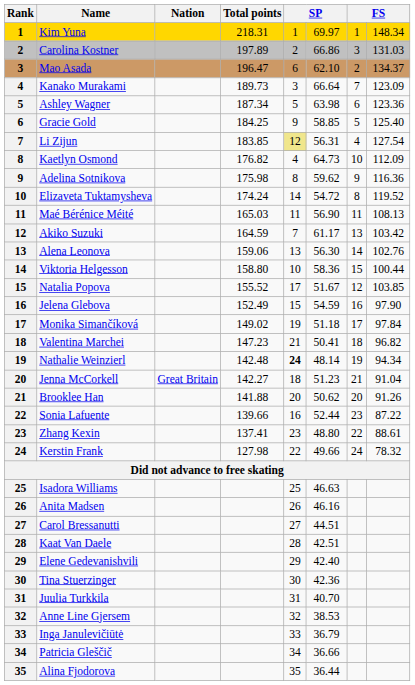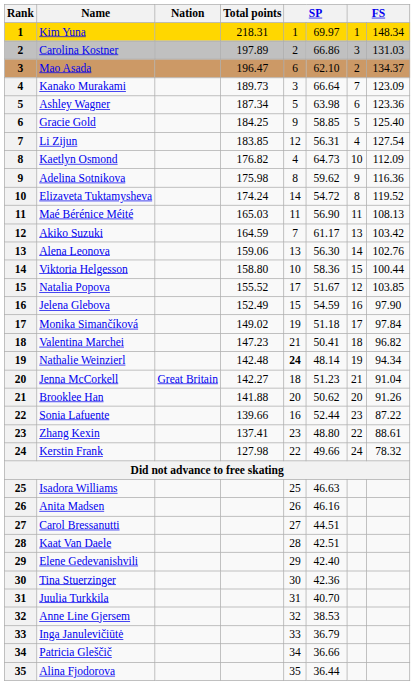(295, 141) khaki background -> (295, 141) no background
